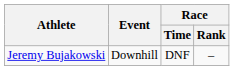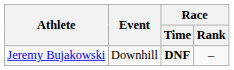(177, 55) normal -> (177, 55) bold
